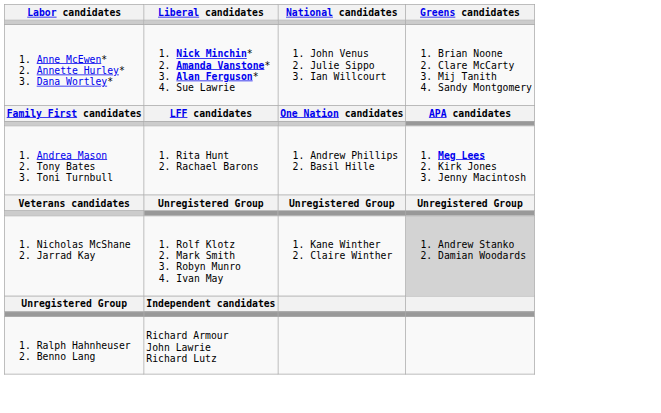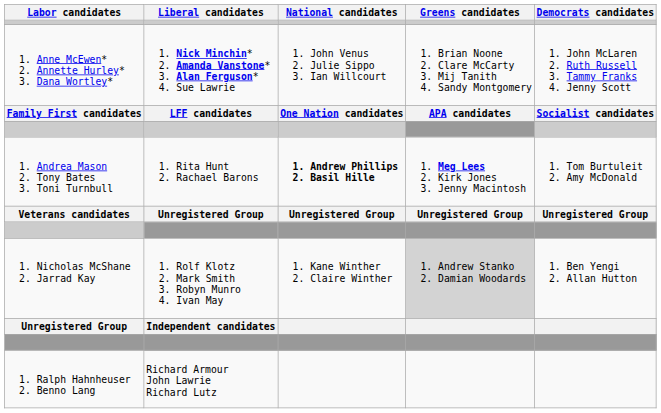+ column: (595, 12)
(342, 160) normal -> (342, 172) bold
